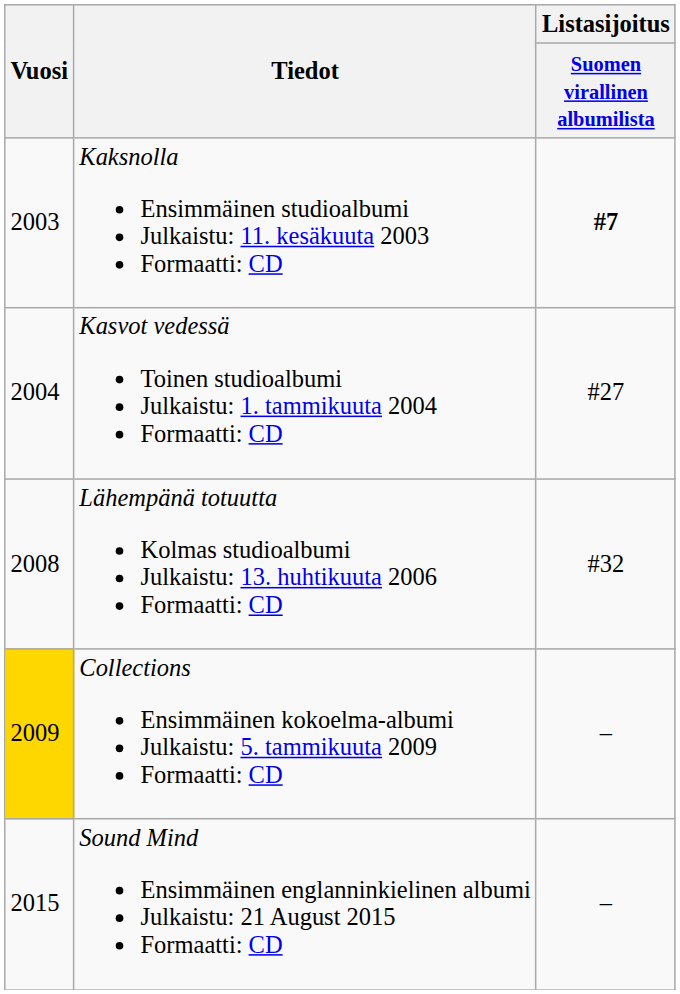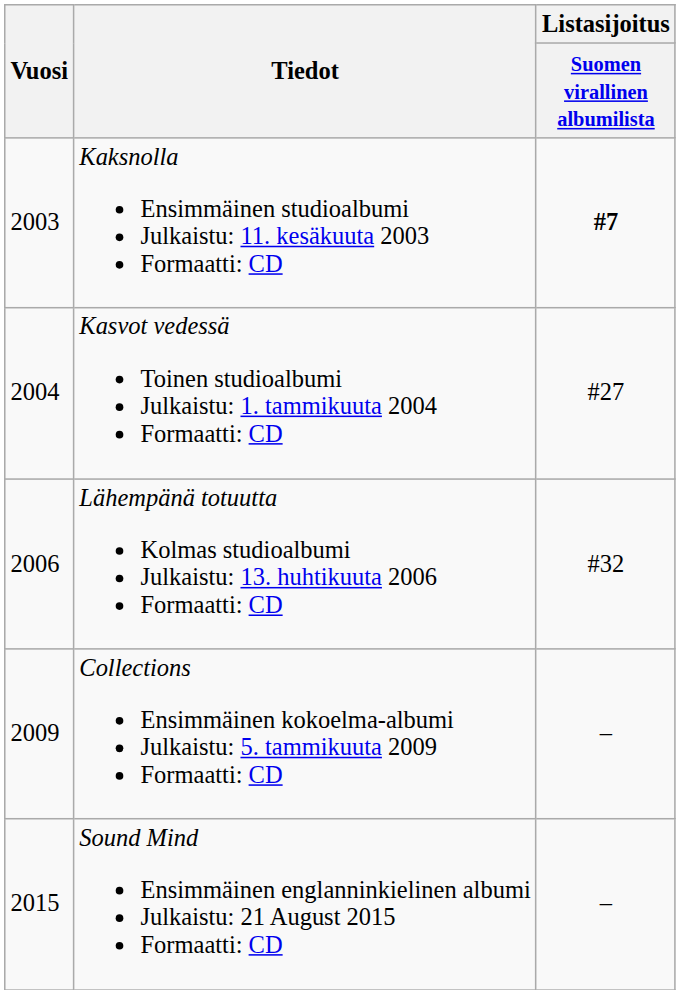(35, 563) 2008 -> (35, 563) 2006
(35, 733) gold background -> (35, 733) no background
